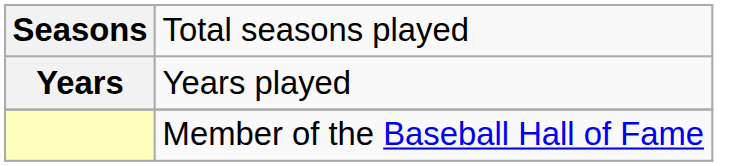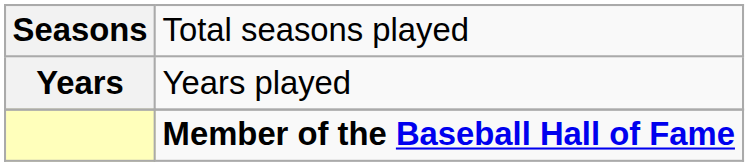(433, 134) normal -> (449, 134) bold
